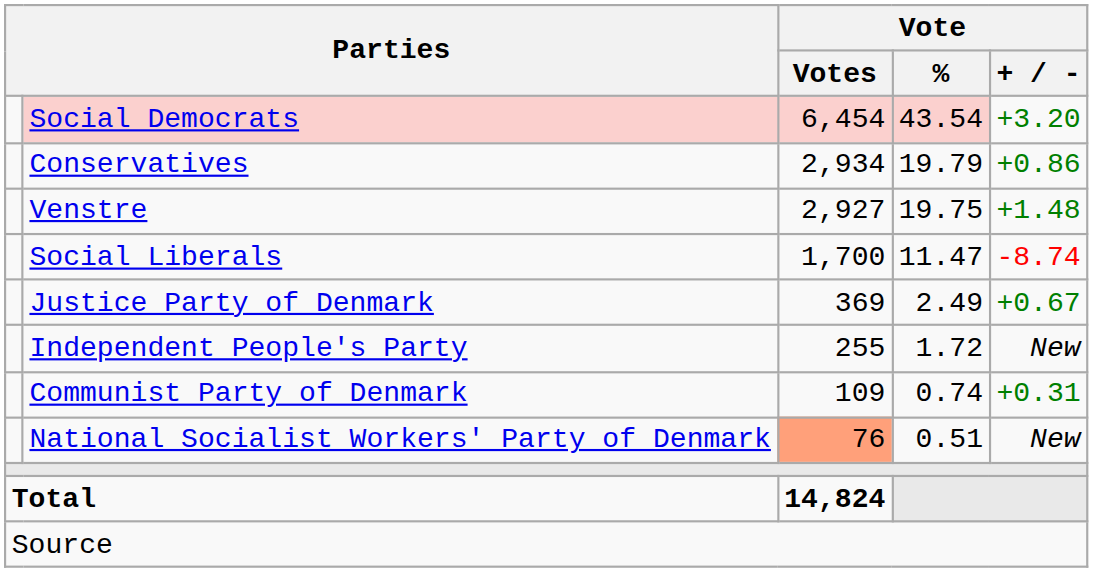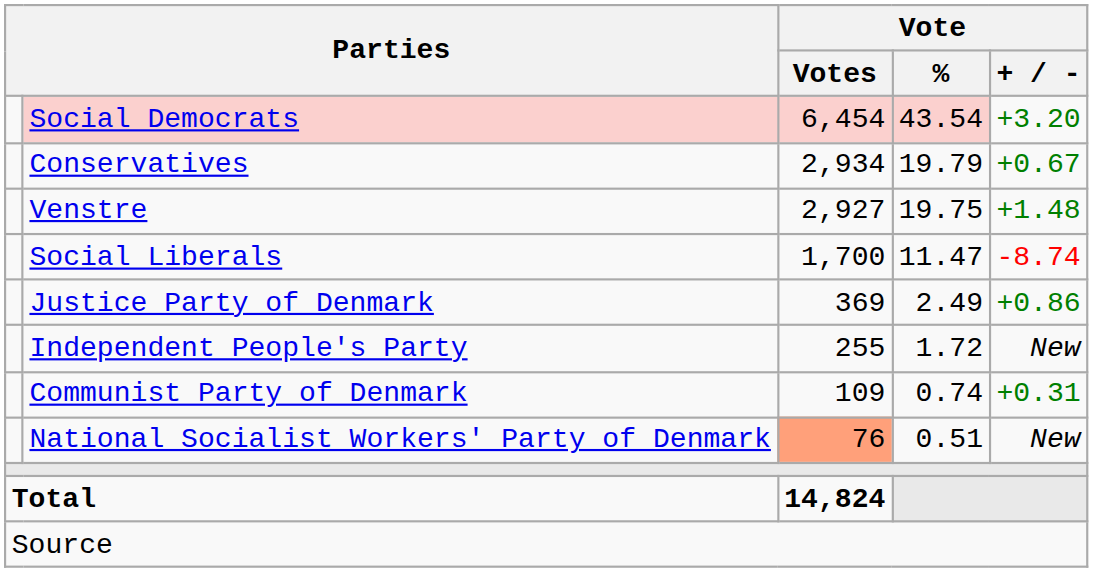(1039, 165) +0.86 -> (1039, 165) +0.67
(1039, 303) +0.67 -> (1039, 303) +0.86
